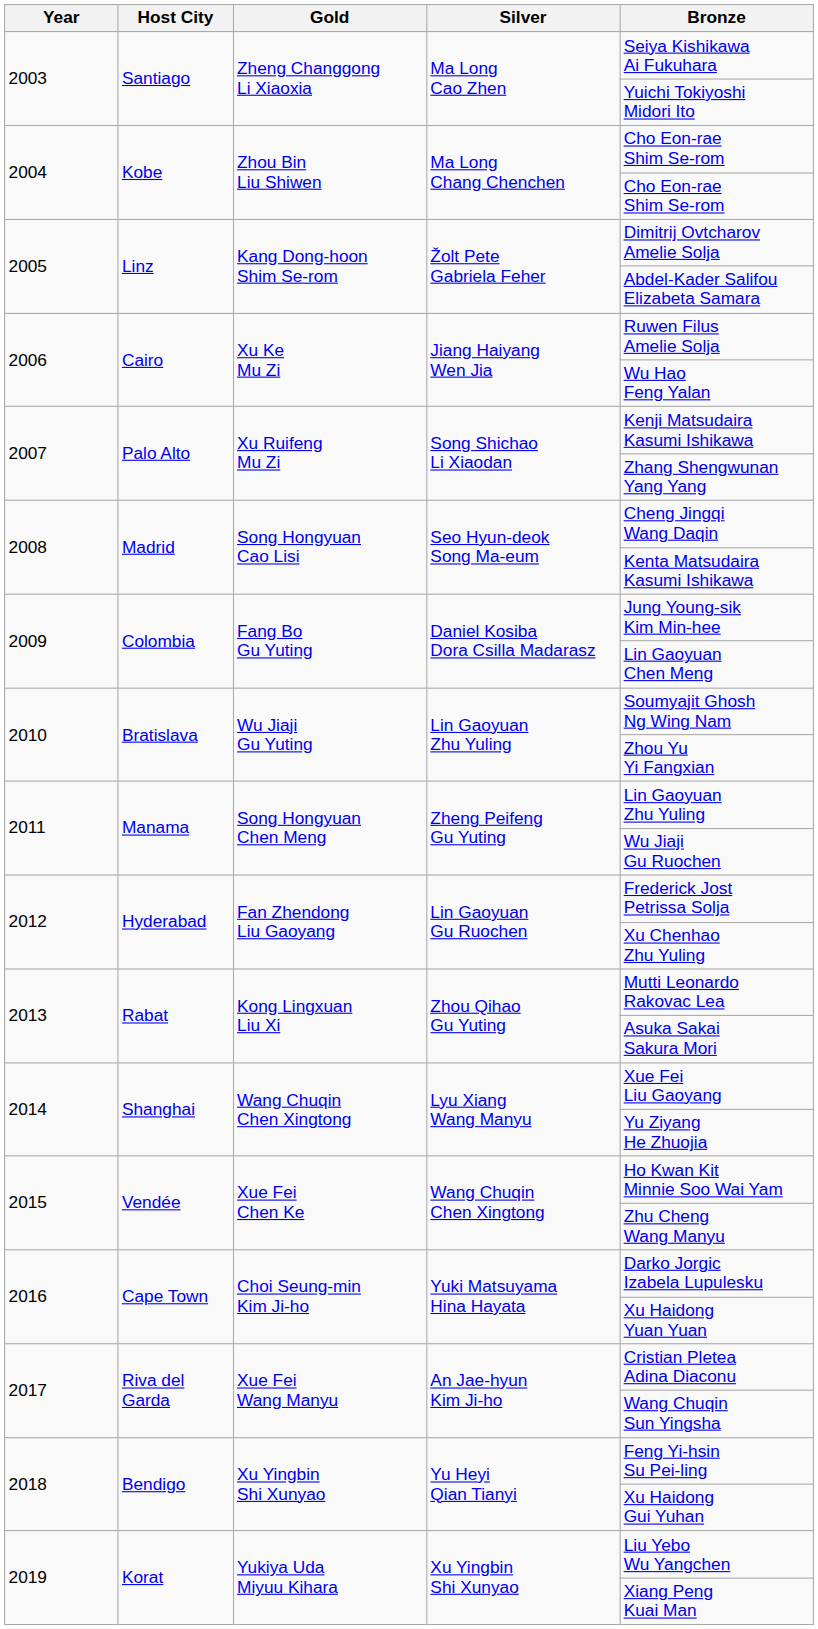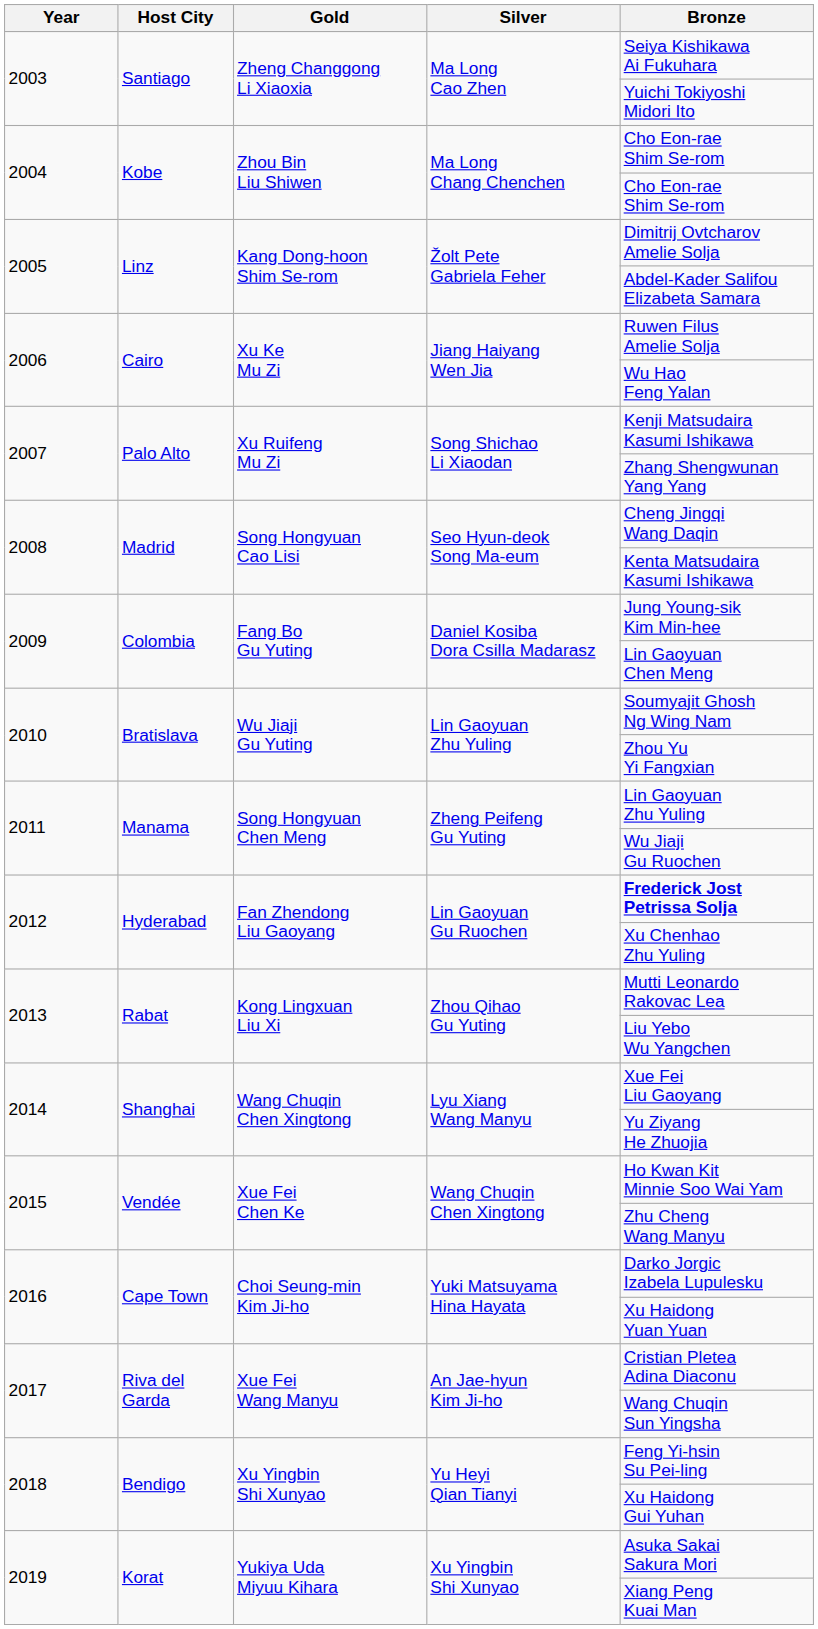(678, 898) normal -> (683, 898) bold
(672, 1039) Asuka Sakai Sakura Mori -> (677, 1039) Liu Yebo Wu Yangchen
(677, 1554) Liu Yebo Wu Yangchen -> (672, 1554) Asuka Sakai Sakura Mori
